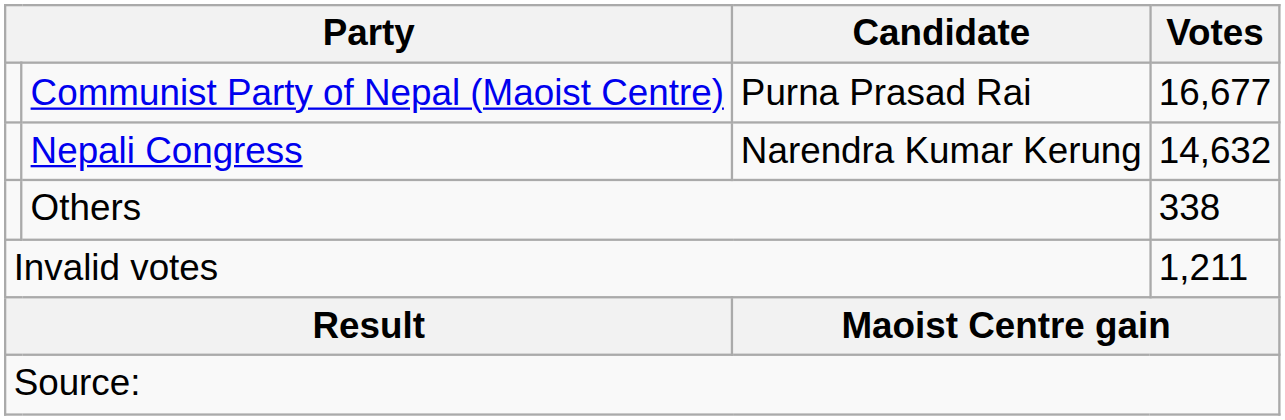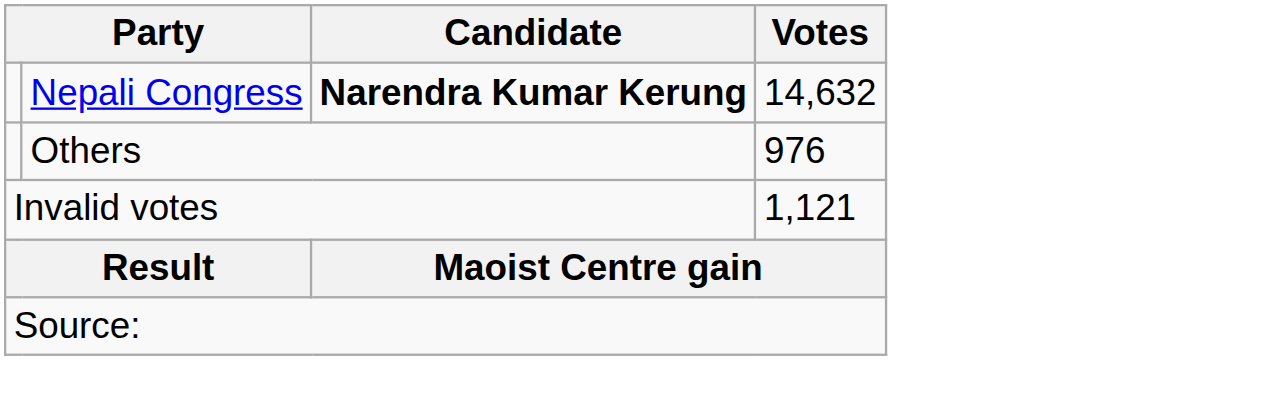- row: (377, 92)
(941, 150) normal -> (533, 92) bold
(1189, 208) 338 -> (795, 150) 976
(1203, 267) 1,211 -> (810, 208) 1,121
